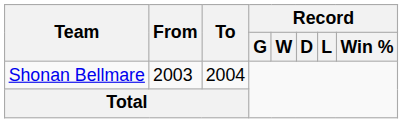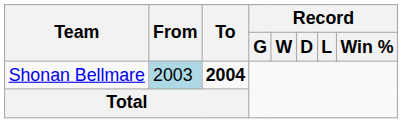(173, 74) no background -> (173, 74) lightblue background
(225, 74) normal -> (225, 74) bold
